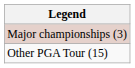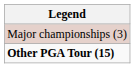(57, 53) normal -> (61, 53) bold
